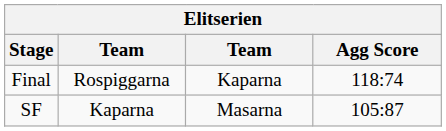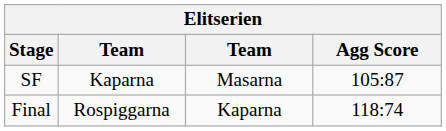rows swapped: (31, 110) <-> (31, 79)
